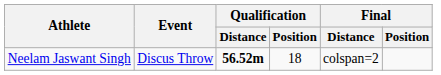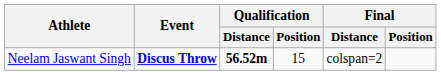(175, 59) normal -> (177, 59) bold
(295, 59) 18 -> (298, 59) 15
